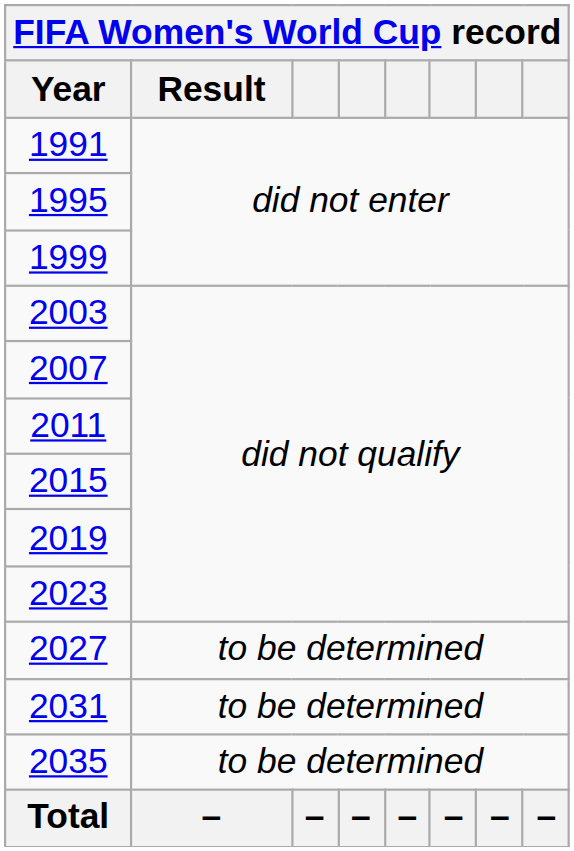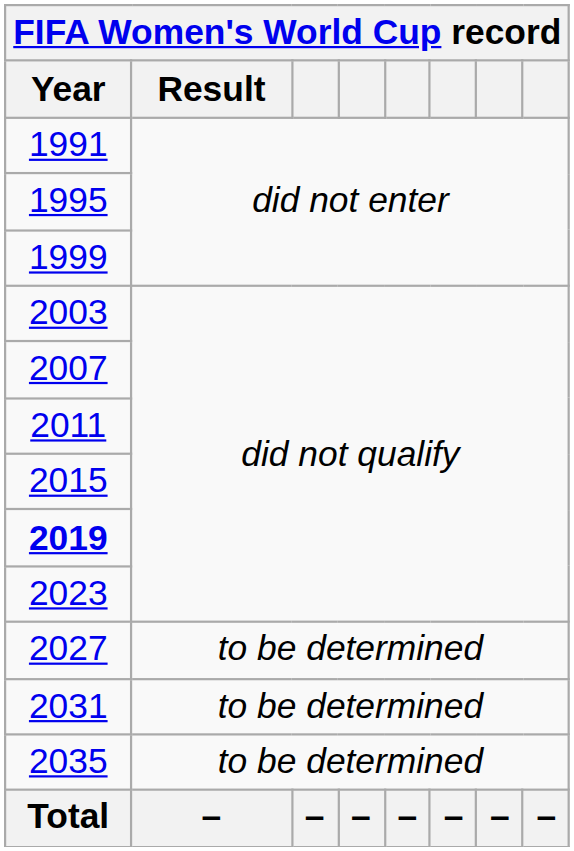(68, 537) normal -> (68, 537) bold
